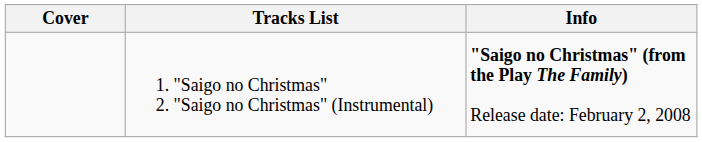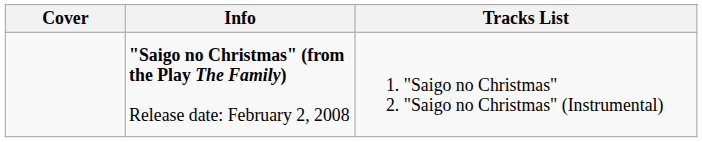columns swapped: (581, 18) <-> (296, 18)
